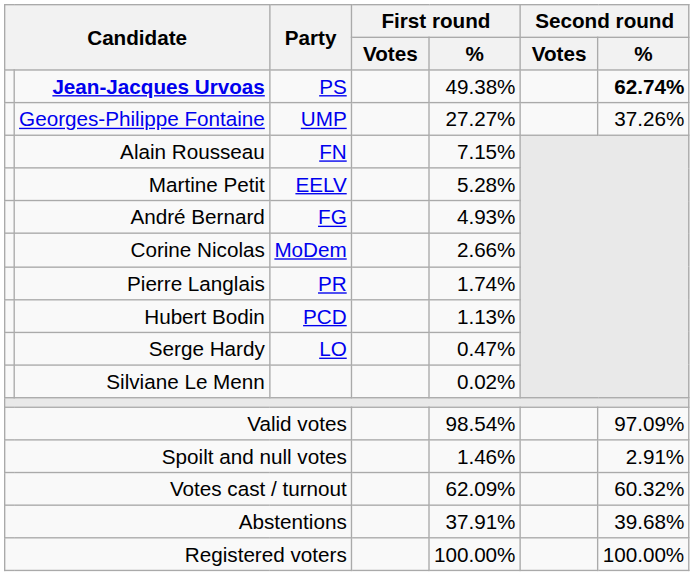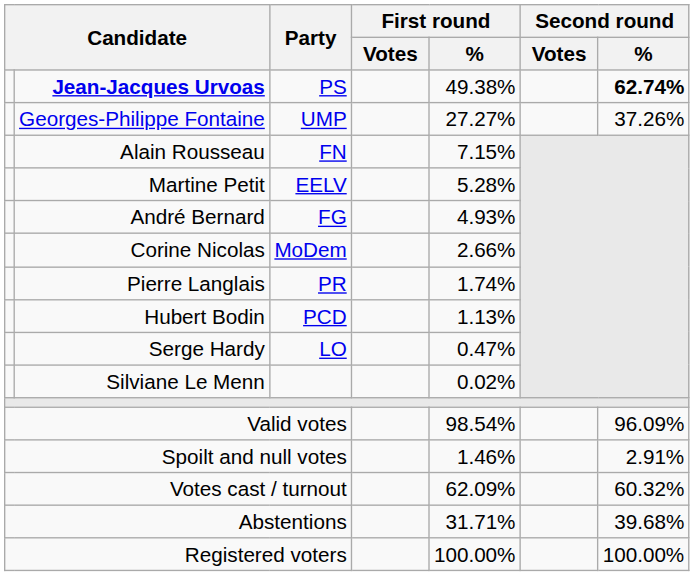(649, 424) 97.09% -> (649, 424) 96.09%
(480, 522) 37.91% -> (480, 522) 31.71%
